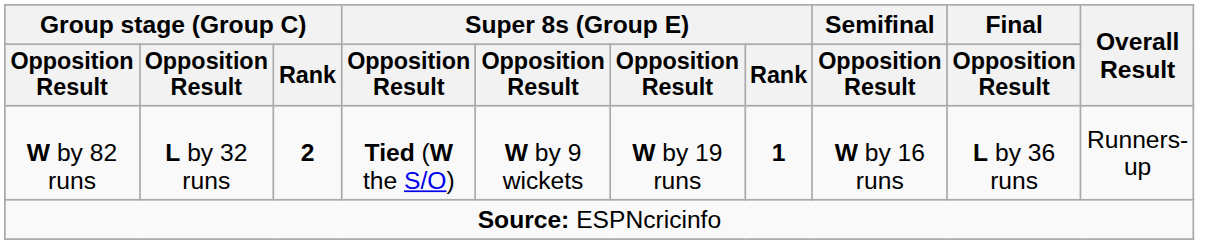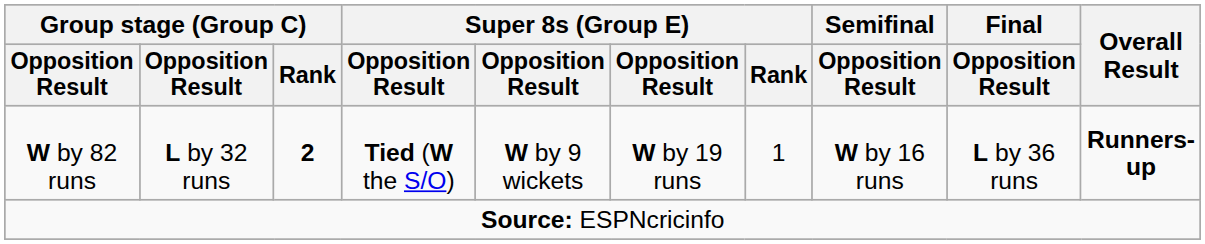(779, 153) bold -> (779, 153) normal
(1138, 153) normal -> (1141, 153) bold
